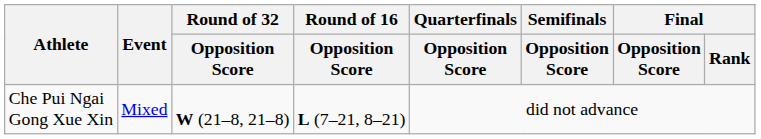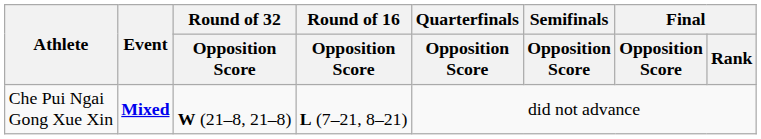(144, 109) normal -> (145, 109) bold
